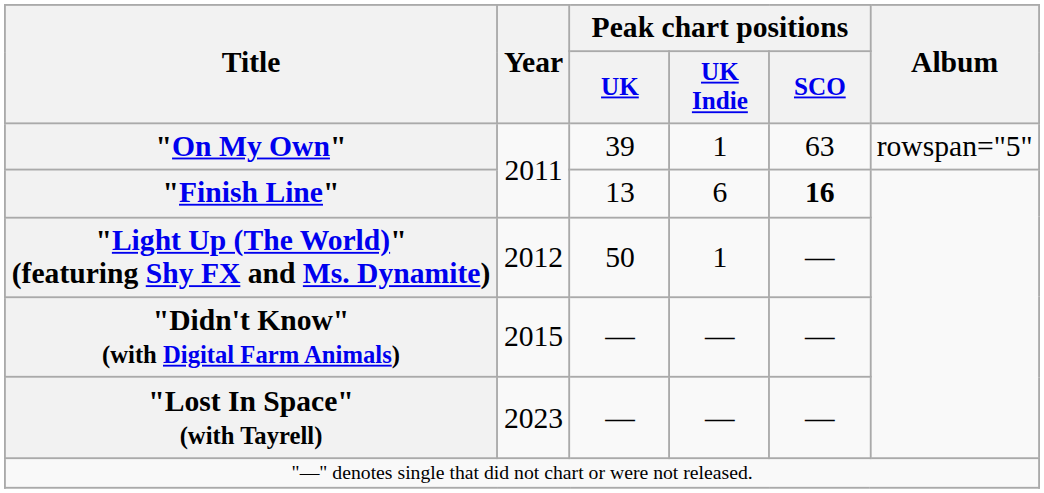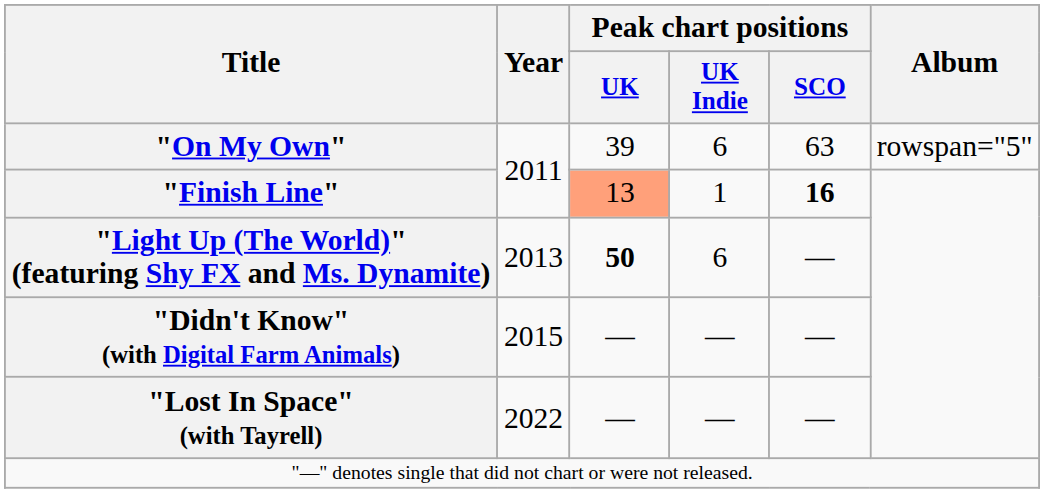(720, 146) 1 -> (720, 146) 6
(620, 192) no background -> (620, 192) lightsalmon background
(720, 192) 6 -> (720, 192) 1
(534, 256) 2012 -> (534, 256) 2013
(620, 256) normal -> (620, 256) bold
(720, 256) 1 -> (720, 256) 6
(534, 417) 2023 -> (534, 417) 2022
